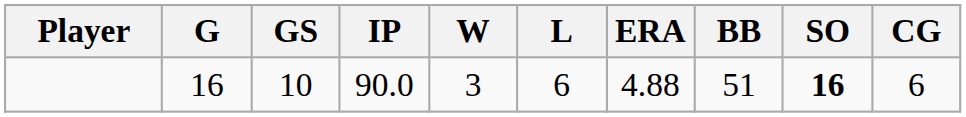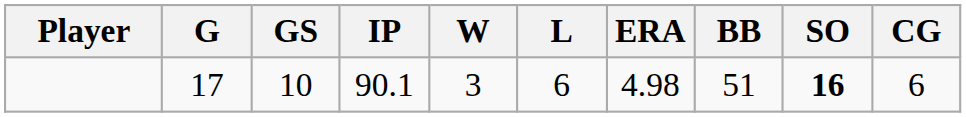(207, 84) 16 -> (207, 84) 17
(384, 84) 90.0 -> (384, 84) 90.1
(650, 84) 4.88 -> (650, 84) 4.98
